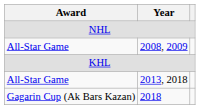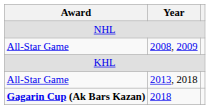(71, 96) normal -> (76, 96) bold
